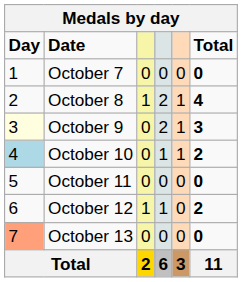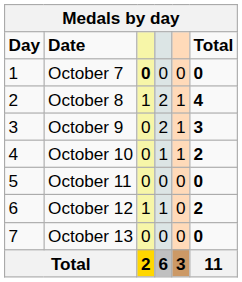(146, 73) normal -> (146, 73) bold
(13, 127) lightyellow background -> (13, 127) no background
(13, 154) lightblue background -> (13, 154) no background
(13, 236) lightsalmon background -> (13, 236) no background
